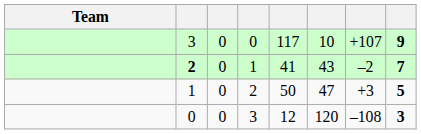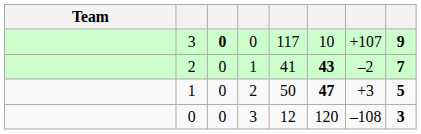(222, 41) normal -> (222, 41) bold
(192, 66) bold -> (192, 66) normal
(326, 66) normal -> (326, 66) bold
(326, 91) normal -> (326, 91) bold
